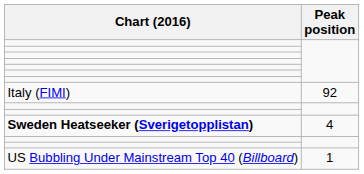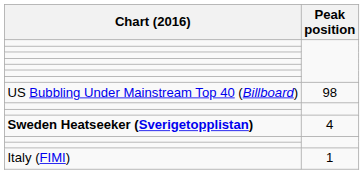(39, 92) Italy (FIMI) -> (153, 92) US Bubbling Under Mainstream Top 40 (Billboard)
(330, 92) 92 -> (330, 92) 98
(153, 158) US Bubbling Under Mainstream Top 40 (Billboard) -> (39, 158) Italy (FIMI)
